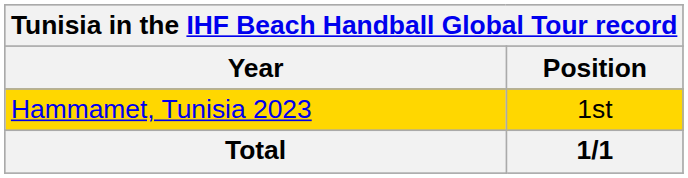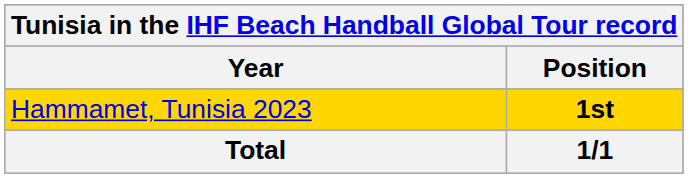(595, 109) normal -> (595, 109) bold
